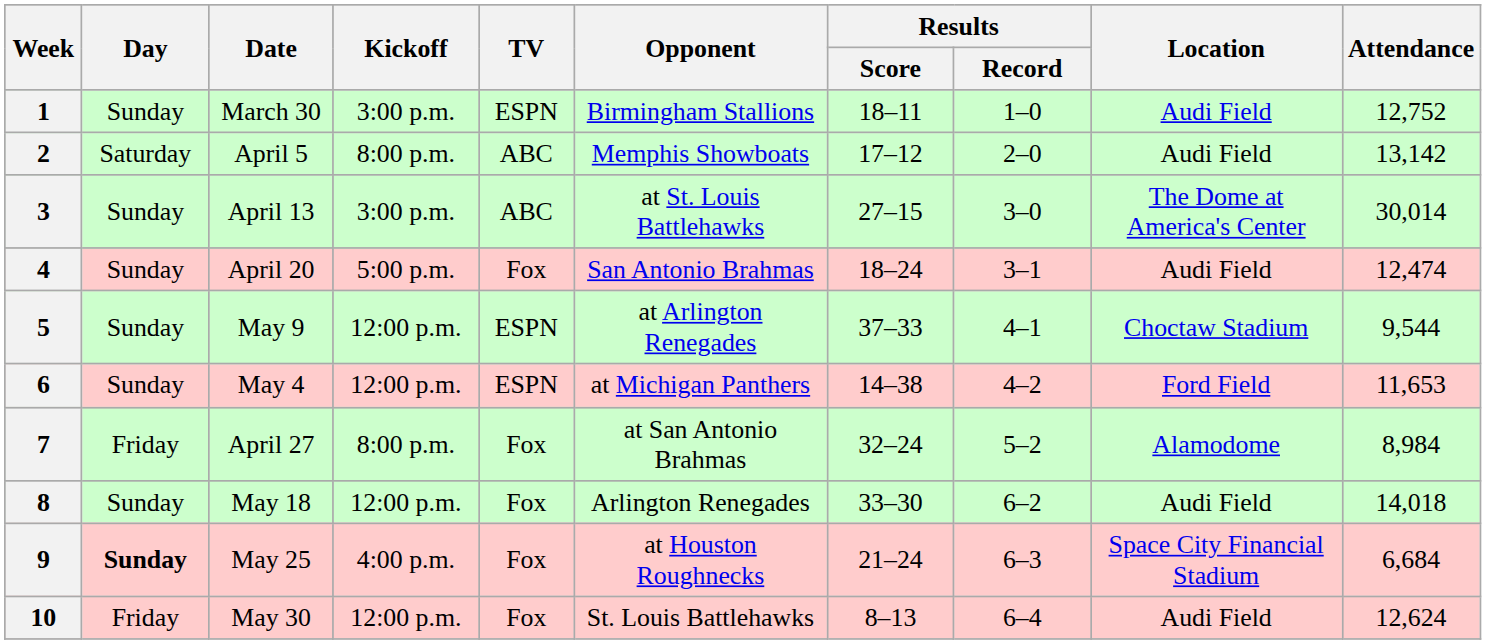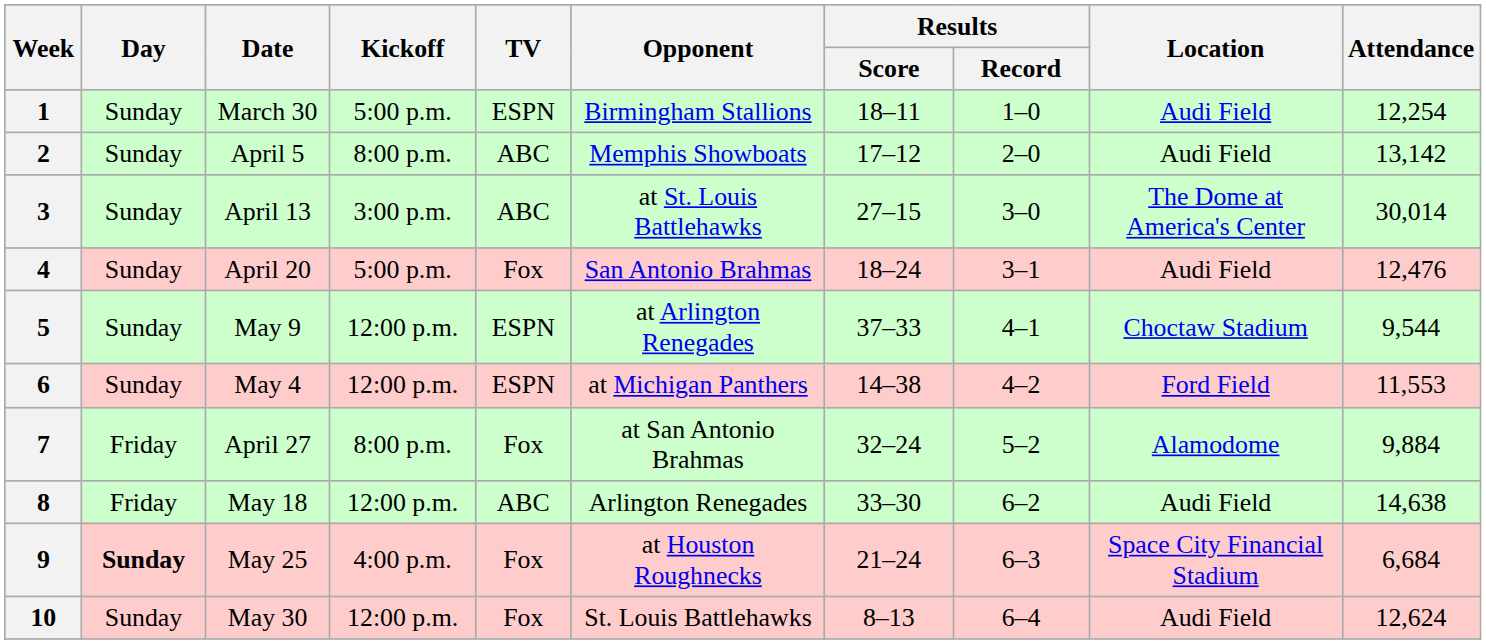(406, 111) 3:00 p.m. -> (403, 111) 5:00 p.m.
(1411, 111) 12,752 -> (1411, 111) 12,254
(145, 153) Saturday -> (144, 153) Sunday
(1411, 269) 12,474 -> (1411, 269) 12,476
(1411, 385) 11,653 -> (1411, 385) 11,553
(1411, 443) 8,984 -> (1411, 443) 9,884
(145, 501) Sunday -> (144, 501) Friday
(526, 501) Fox -> (523, 501) ABC
(1411, 501) 14,018 -> (1411, 501) 14,638
(145, 617) Friday -> (144, 617) Sunday
